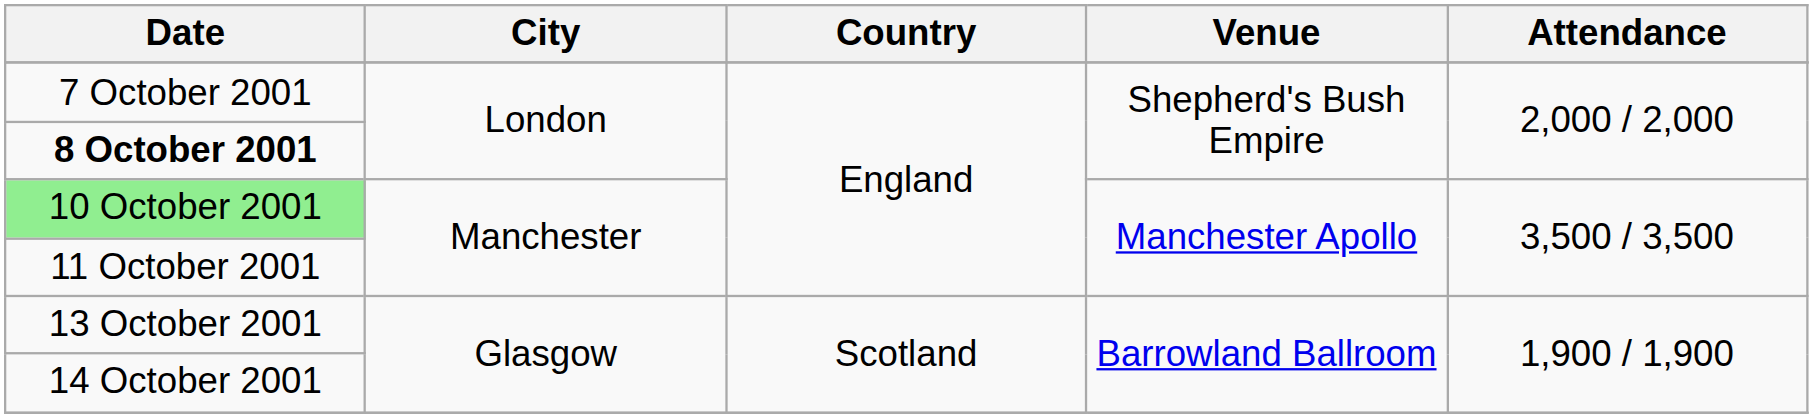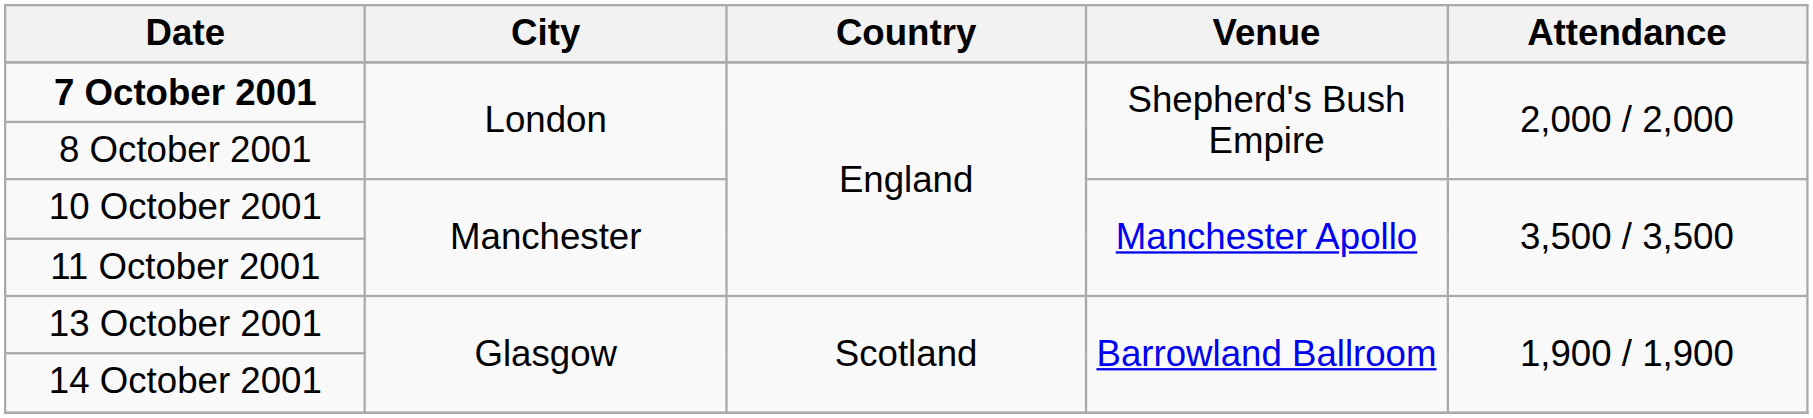(185, 91) normal -> (185, 91) bold
(185, 149) bold -> (185, 149) normal
(185, 207) lightgreen background -> (185, 207) no background
